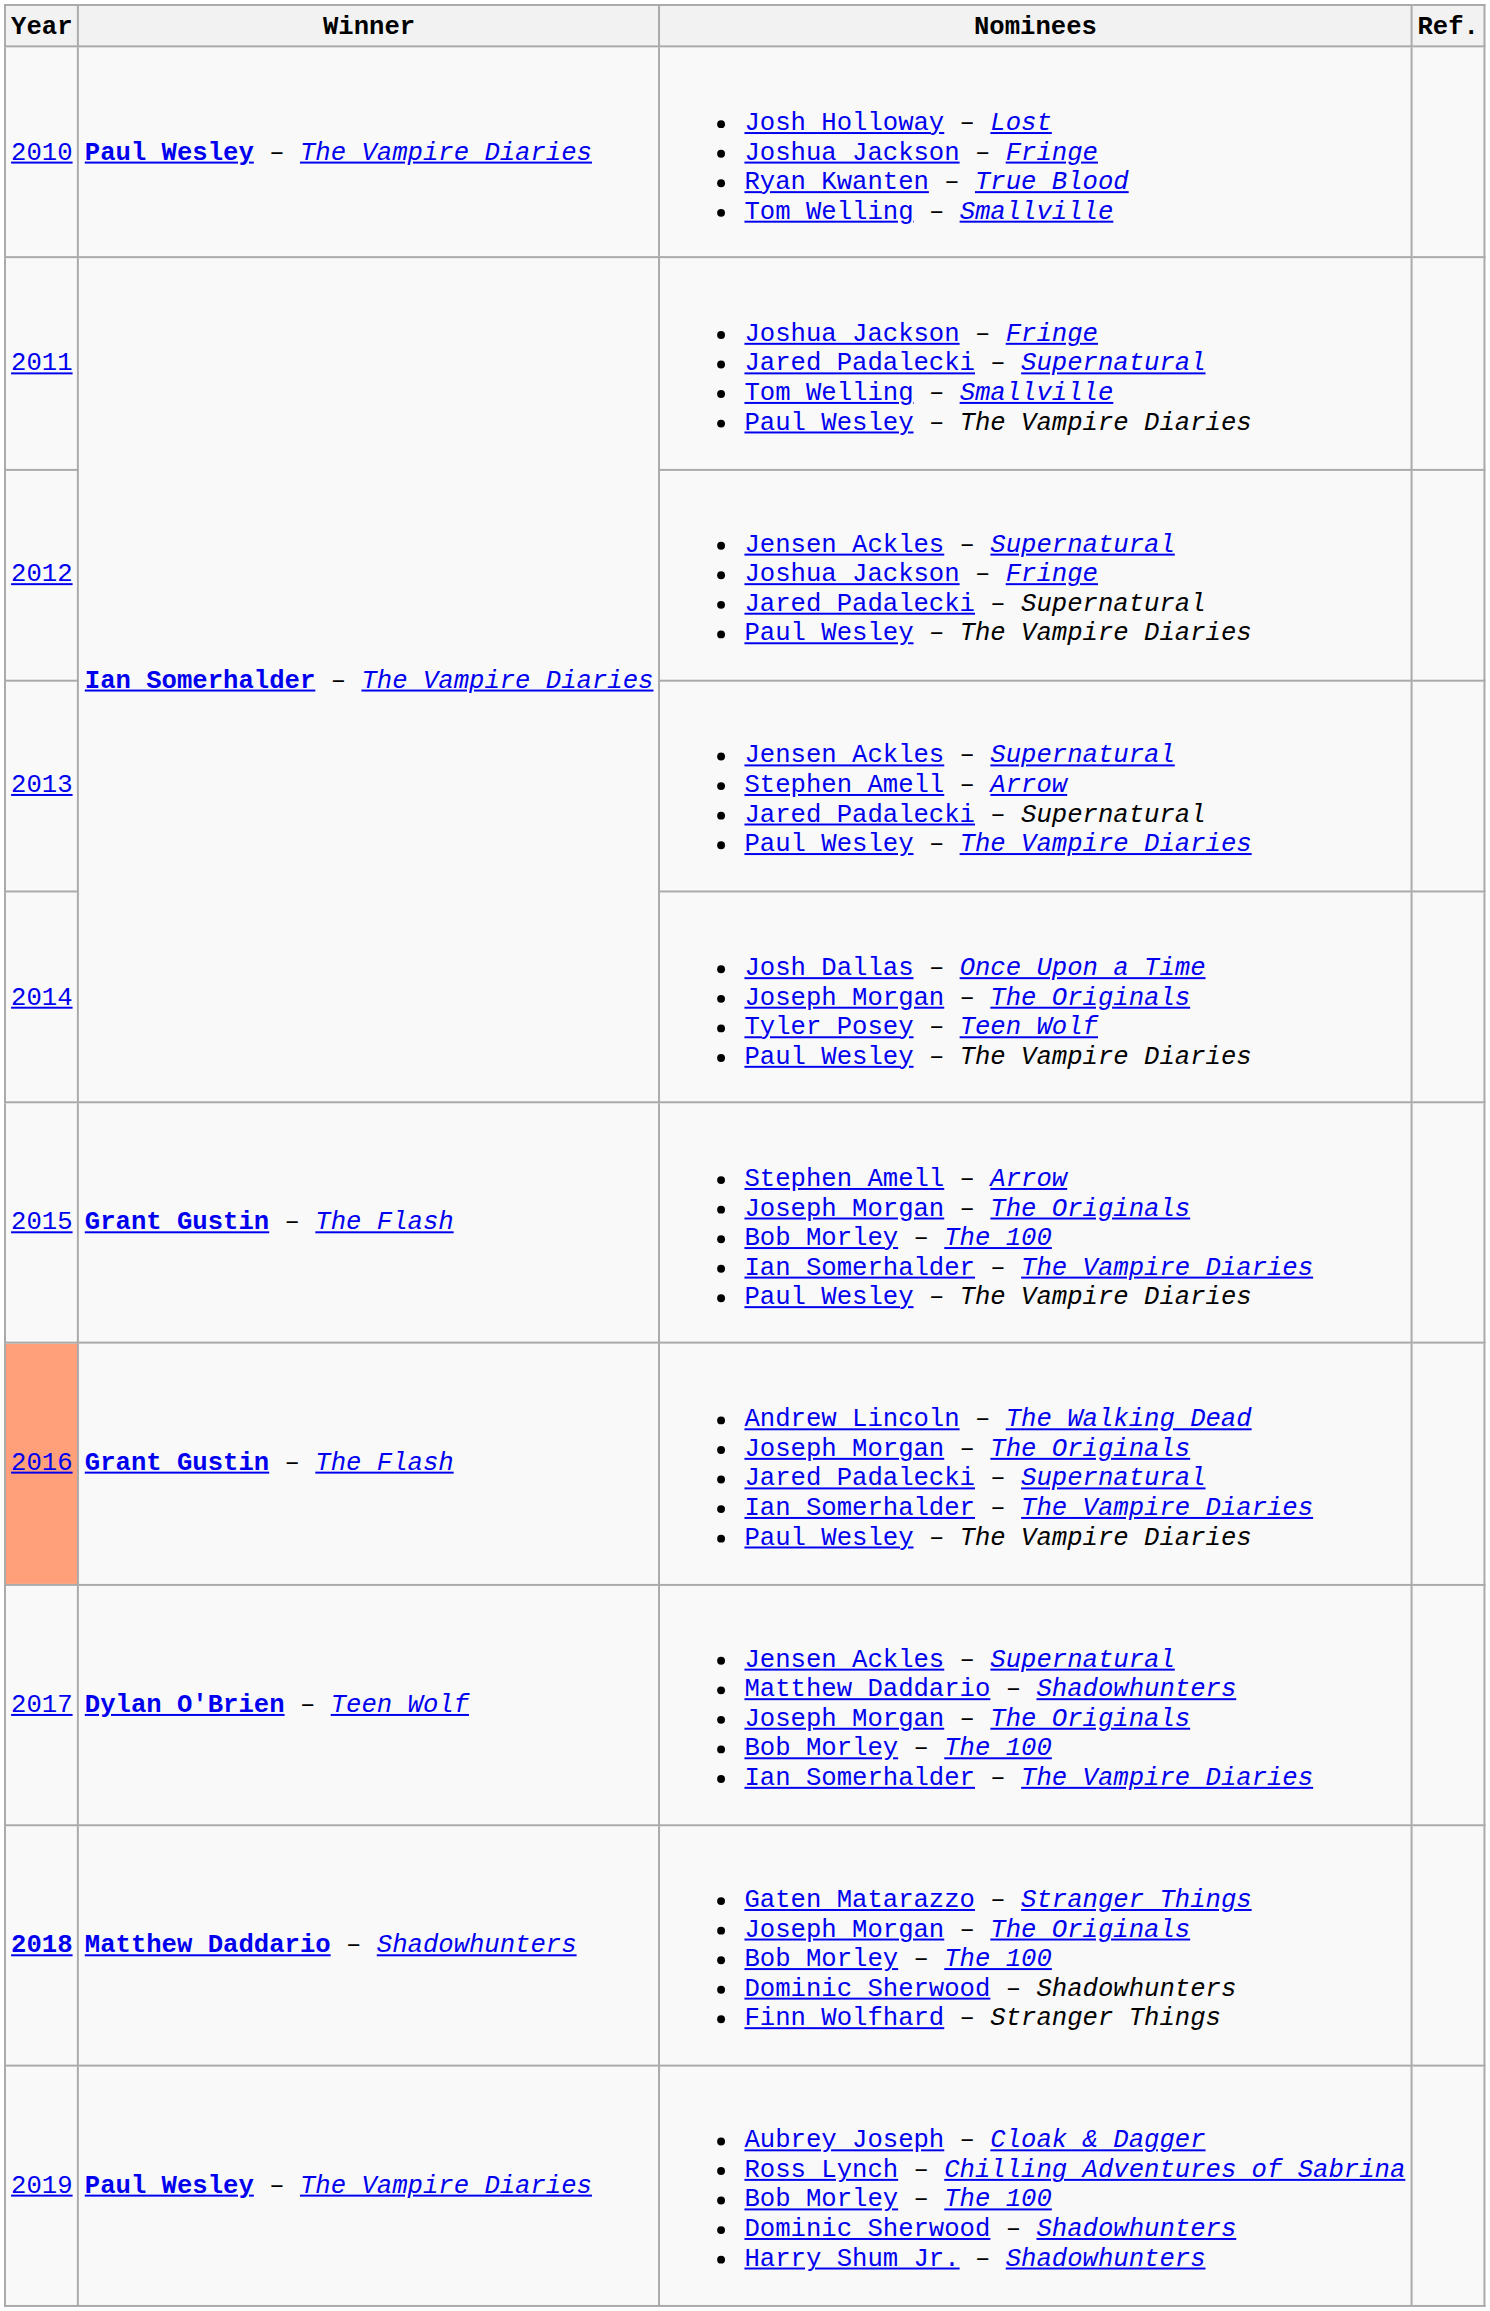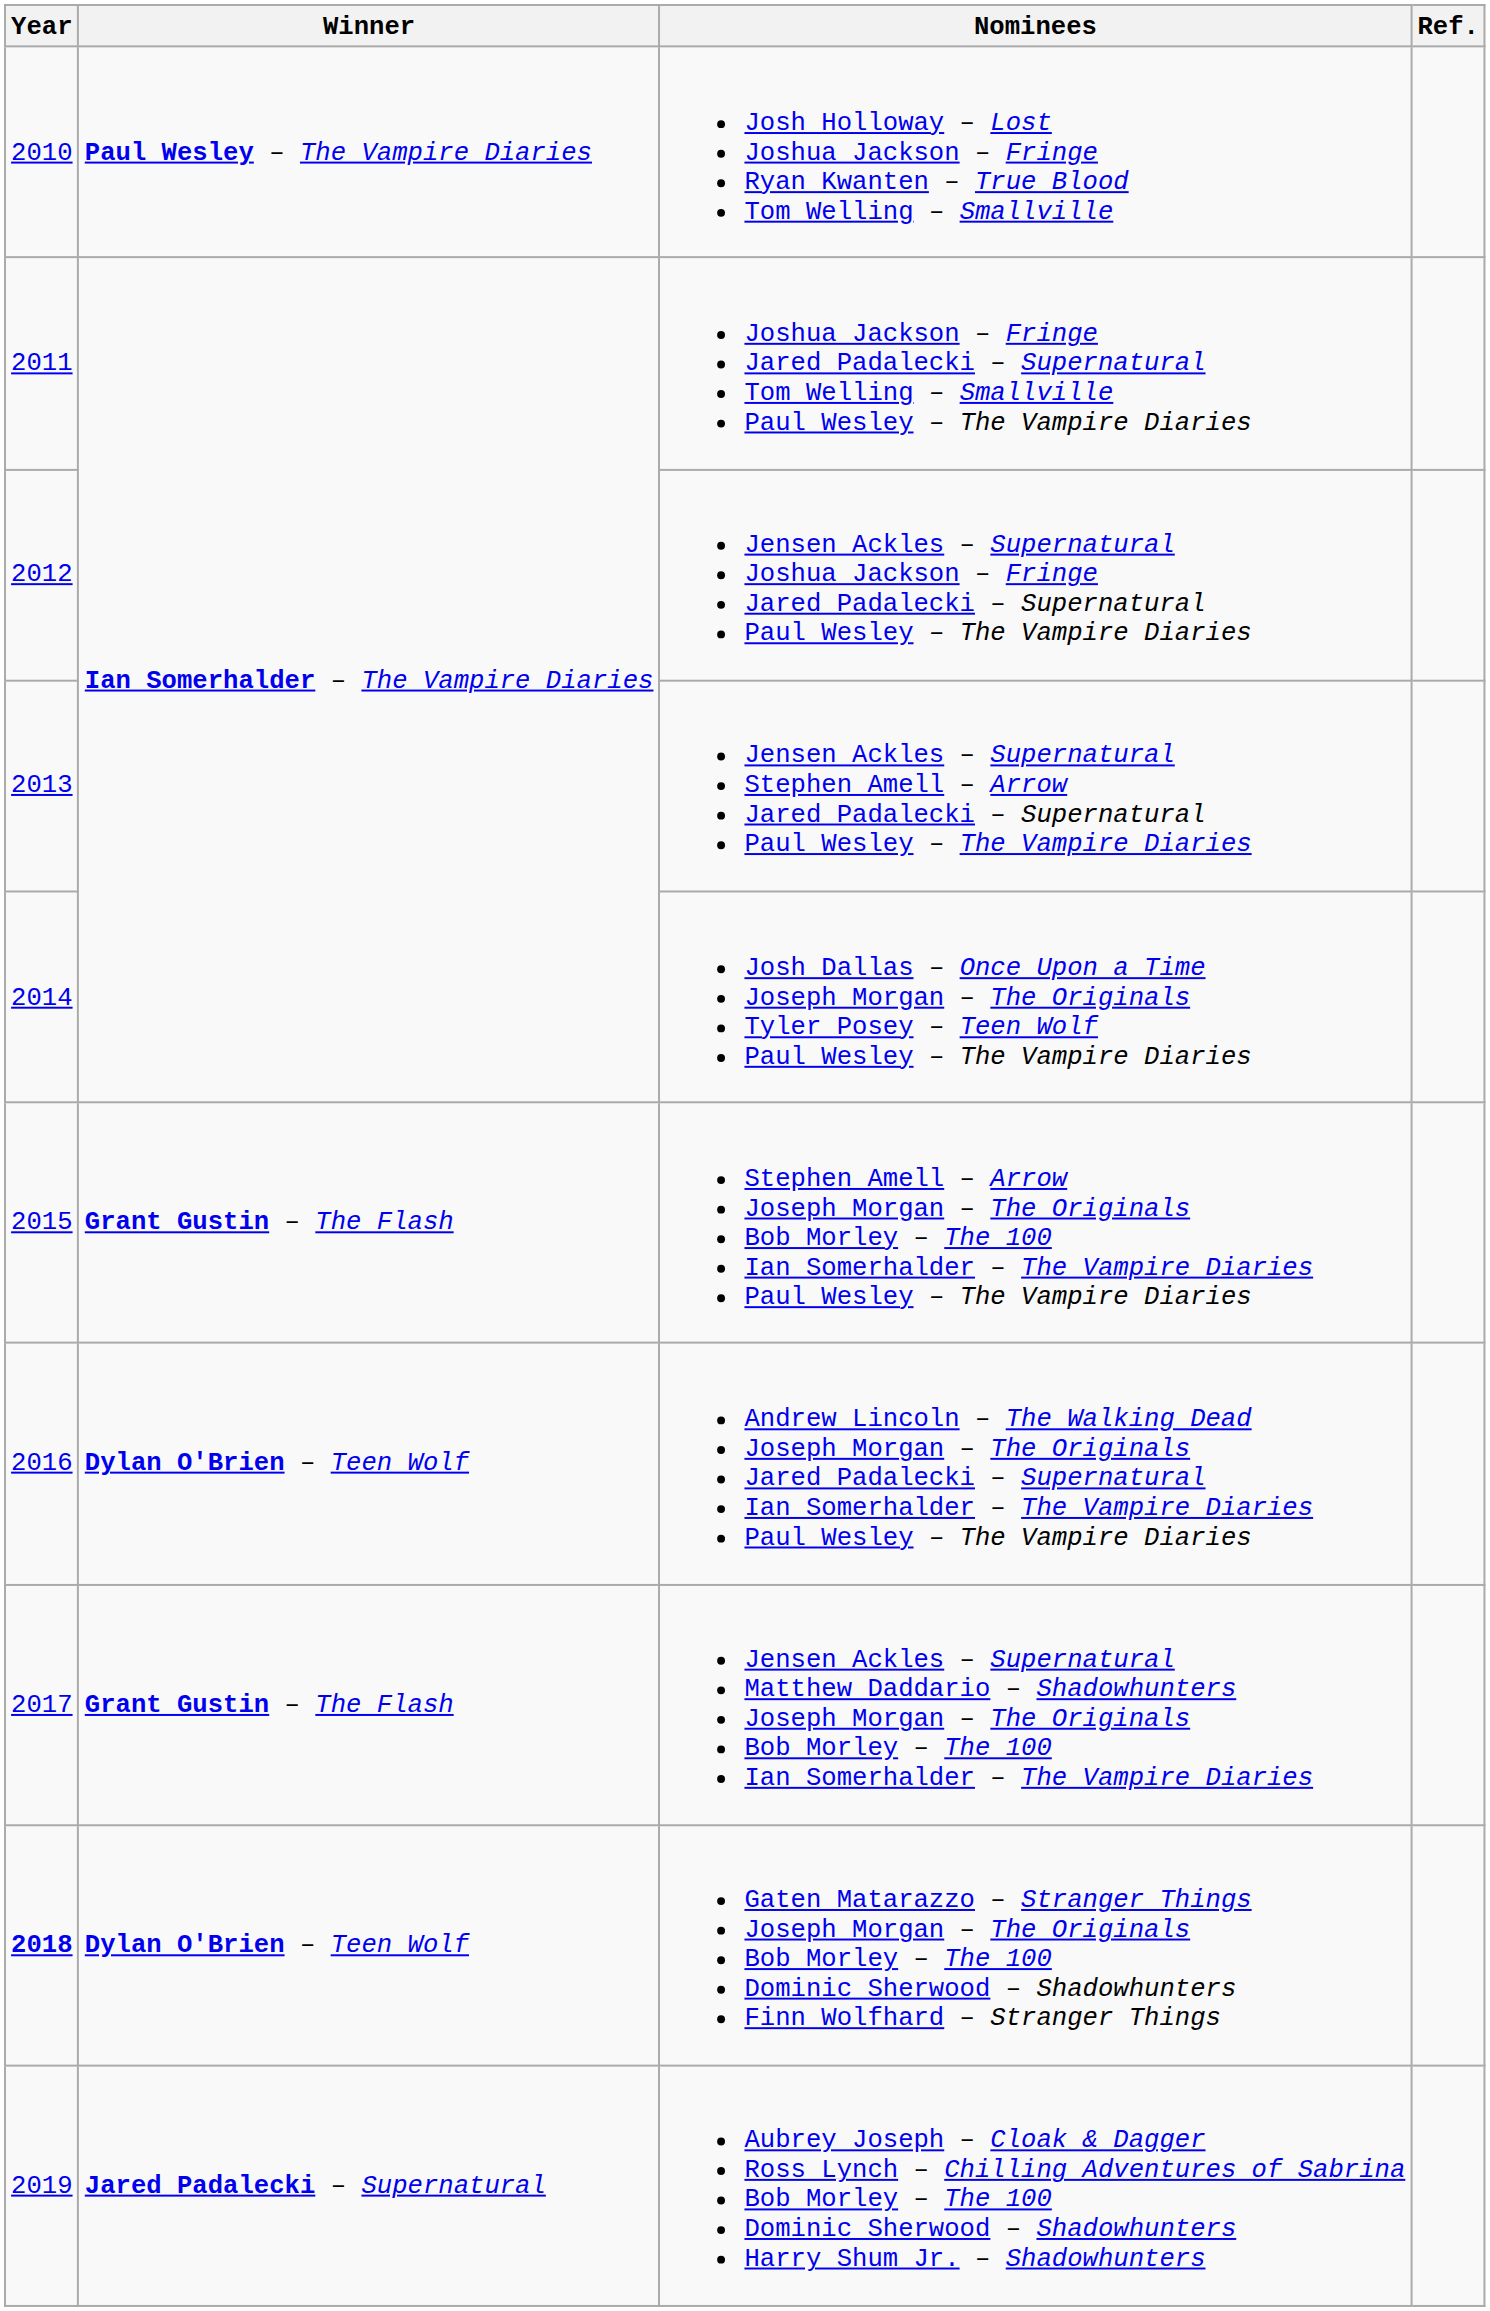(42, 1464) lightsalmon background -> (42, 1464) no background
(269, 1464) Grant Gustin – The Flash -> (277, 1464) Dylan O'Brien – Teen Wolf
(277, 1704) Dylan O'Brien – Teen Wolf -> (269, 1704) Grant Gustin – The Flash
(331, 1945) Matthew Daddario – Shadowhunters -> (277, 1945) Dylan O'Brien – Teen Wolf
(338, 2186) Paul Wesley – The Vampire Diaries -> (315, 2186) Jared Padalecki – Supernatural
